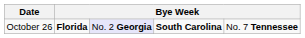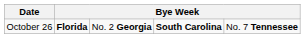(122, 27) lavender background -> (122, 27) no background
